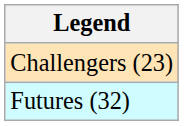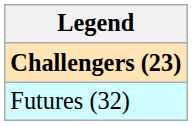(92, 62) normal -> (96, 62) bold
